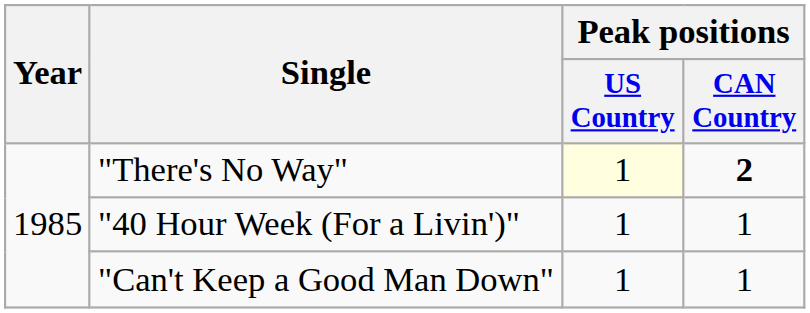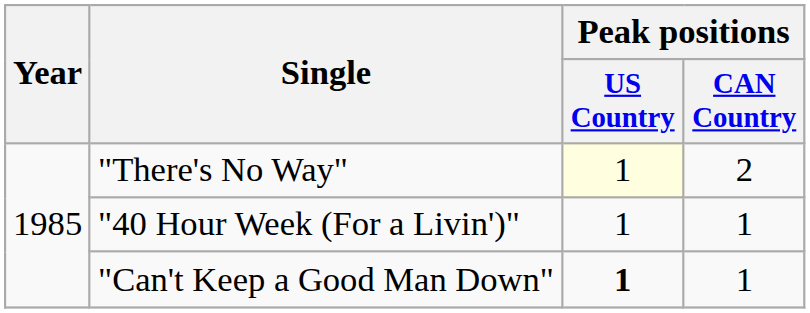(744, 169) bold -> (744, 169) normal
(623, 279) normal -> (623, 279) bold
